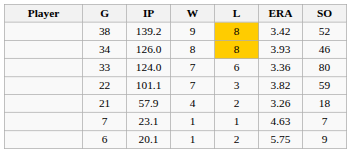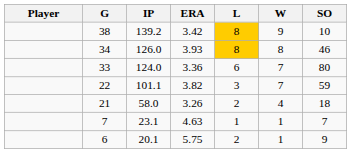columns swapped: (193, 13) <-> (281, 13)
(325, 31) 52 -> (325, 31) 10
(149, 103) 57.9 -> (149, 103) 58.0
